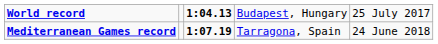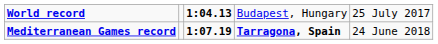(289, 31) normal -> (289, 31) bold
